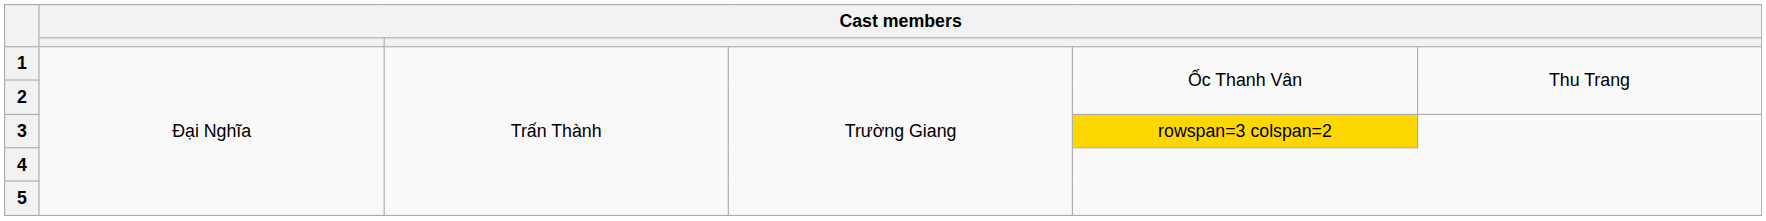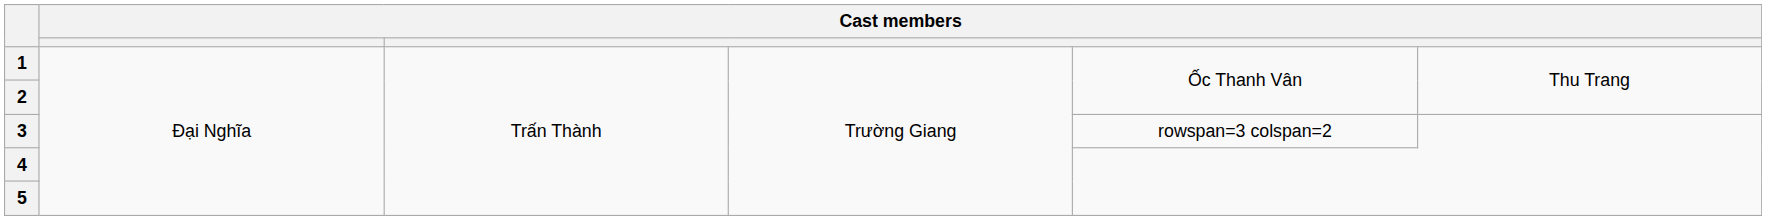(1245, 131) gold background -> (1245, 131) no background
